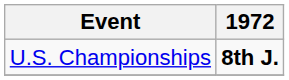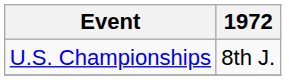(250, 57) bold -> (248, 57) normal
